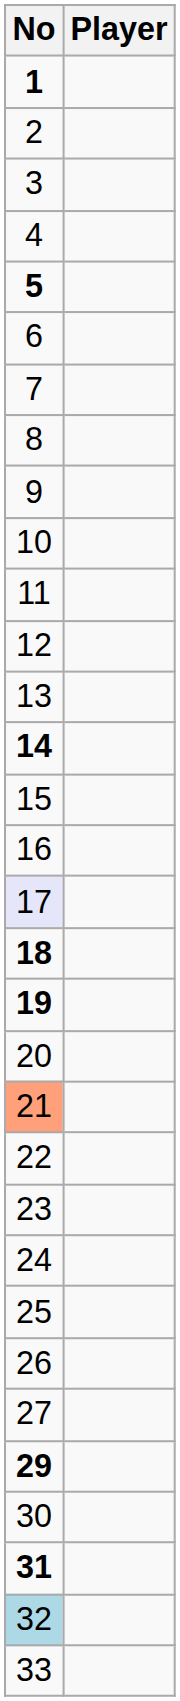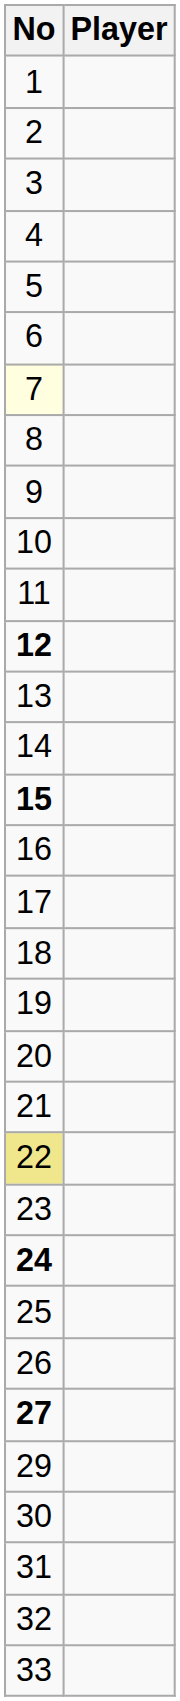(34, 81) bold -> (34, 81) normal
(34, 286) bold -> (34, 286) normal
(34, 388) no background -> (34, 388) lightyellow background
(34, 645) normal -> (34, 645) bold
(34, 747) bold -> (34, 747) normal
(34, 798) normal -> (34, 798) bold
(34, 901) lavender background -> (34, 901) no background
(34, 952) bold -> (34, 952) normal
(34, 1004) bold -> (34, 1004) normal
(34, 1106) lightsalmon background -> (34, 1106) no background
(34, 1157) no background -> (34, 1157) khaki background
(34, 1260) normal -> (34, 1260) bold
(34, 1414) normal -> (34, 1414) bold
(34, 1465) bold -> (34, 1465) normal
(34, 1567) bold -> (34, 1567) normal
(34, 1619) lightblue background -> (34, 1619) no background
